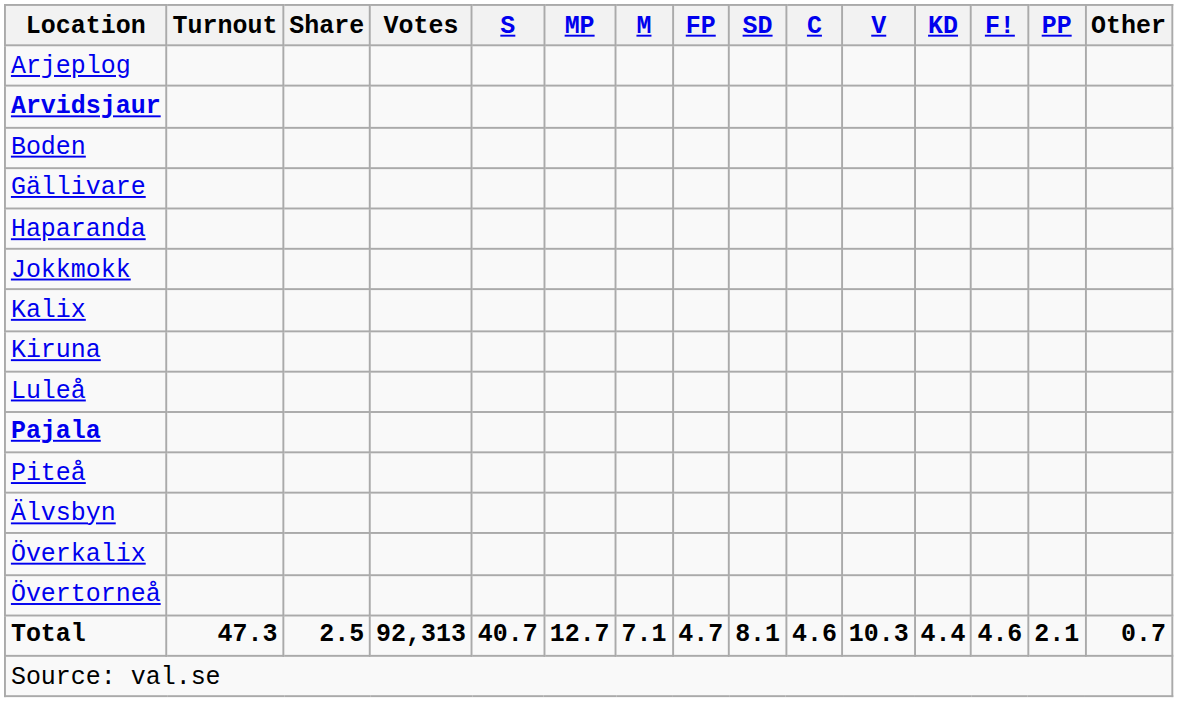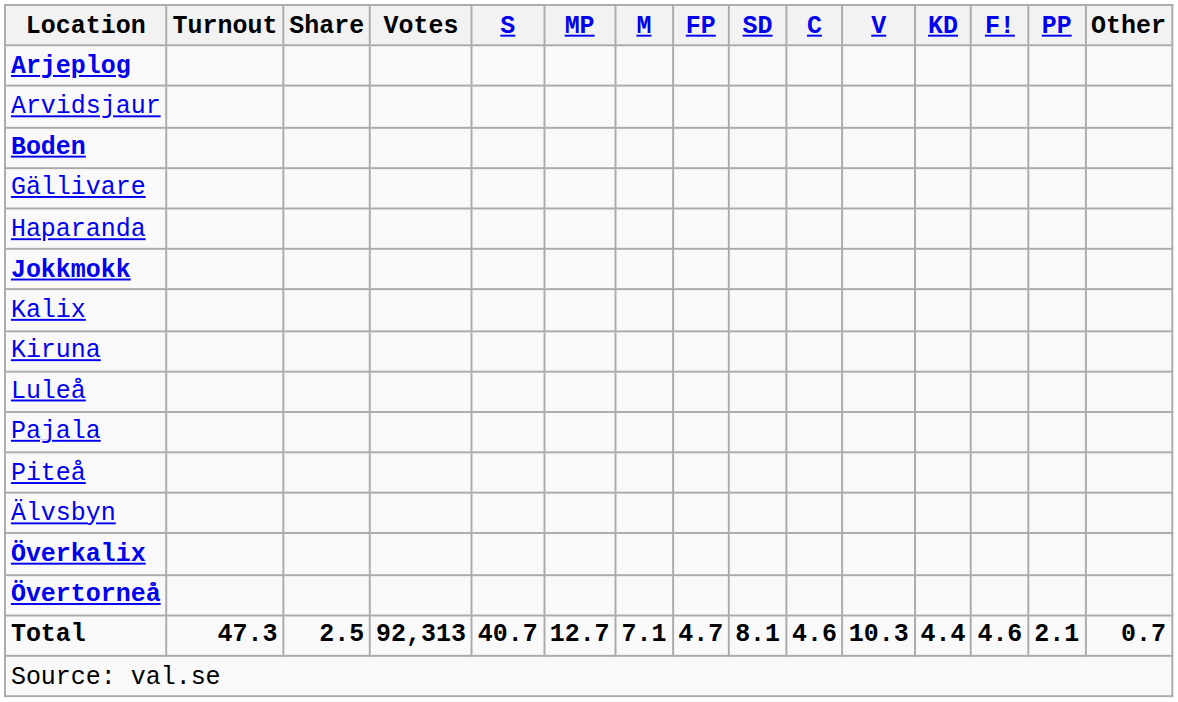(71, 66) normal -> (71, 66) bold
(86, 107) bold -> (86, 107) normal
(48, 147) normal -> (48, 147) bold
(71, 269) normal -> (71, 269) bold
(56, 432) bold -> (56, 432) normal
(78, 554) normal -> (78, 554) bold
(86, 595) normal -> (86, 595) bold
